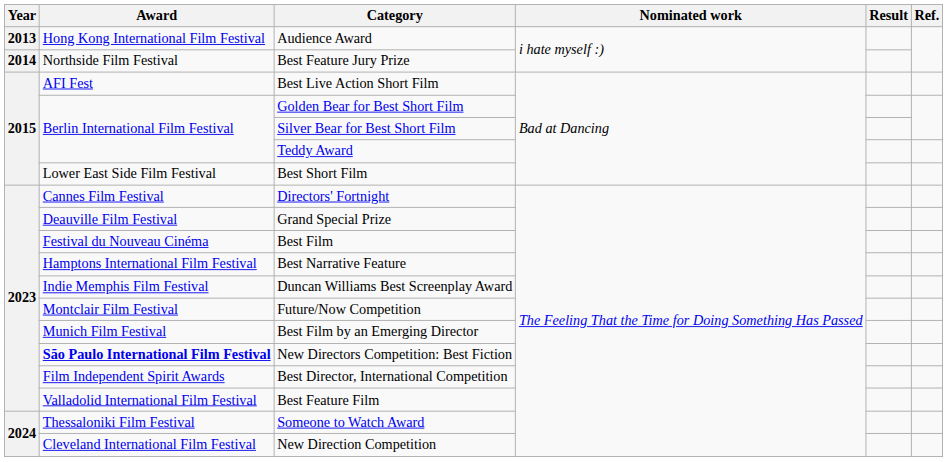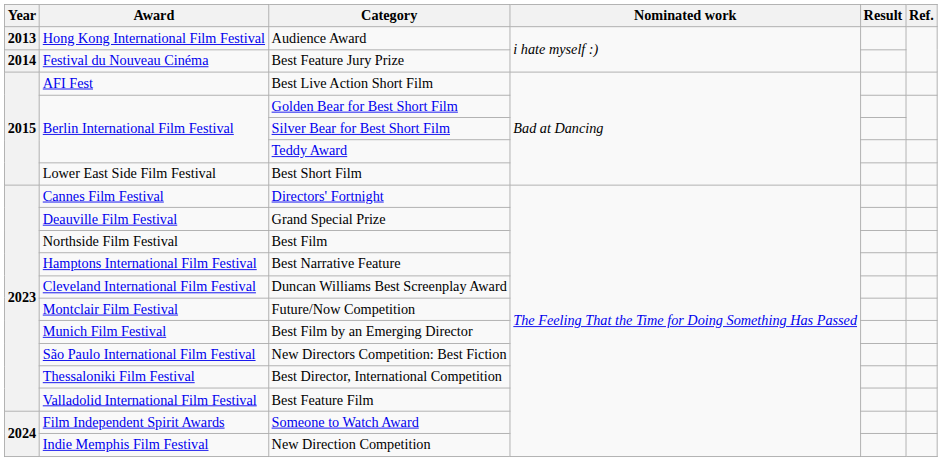(110, 60) Northside Film Festival -> (126, 60) Festival du Nouveau Cinéma
(126, 241) Festival du Nouveau Cinéma -> (110, 241) Northside Film Festival
(126, 286) Indie Memphis Film Festival -> (149, 286) Cleveland International Film Festival
(157, 354) bold -> (149, 354) normal
(134, 377) Film Independent Spirit Awards -> (119, 377) Thessaloniki Film Festival
(119, 422) Thessaloniki Film Festival -> (134, 422) Film Independent Spirit Awards
(149, 444) Cleveland International Film Festival -> (126, 444) Indie Memphis Film Festival
